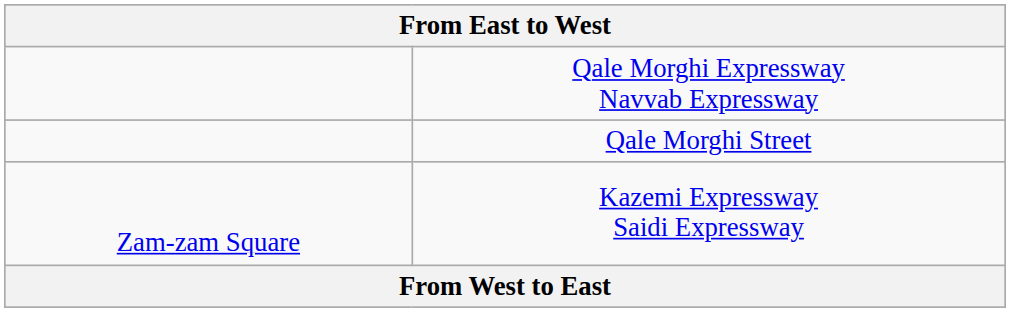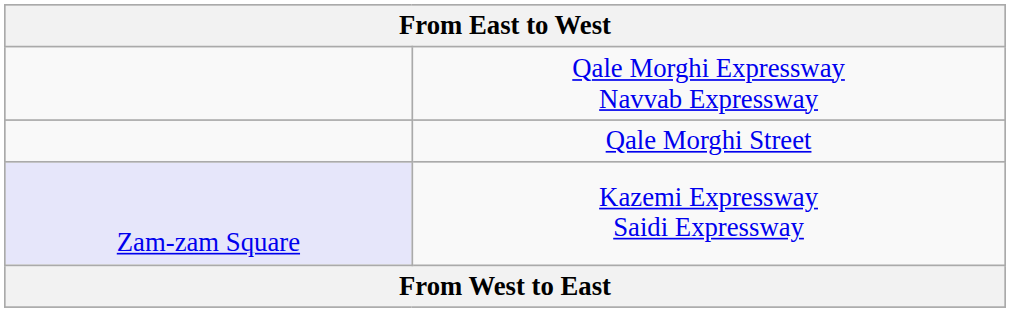(208, 242) no background -> (208, 242) lavender background
